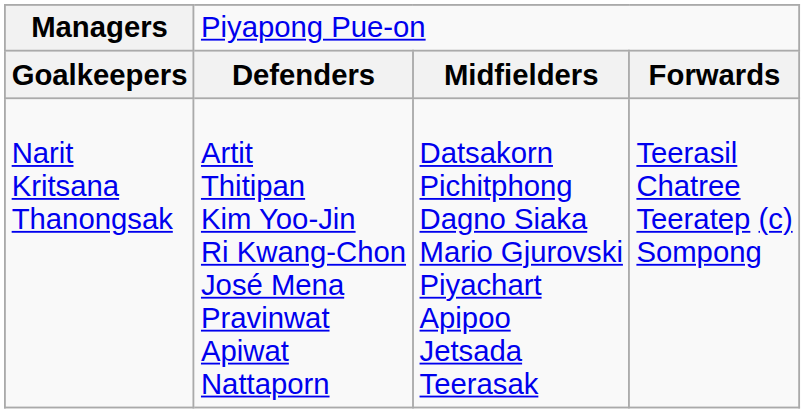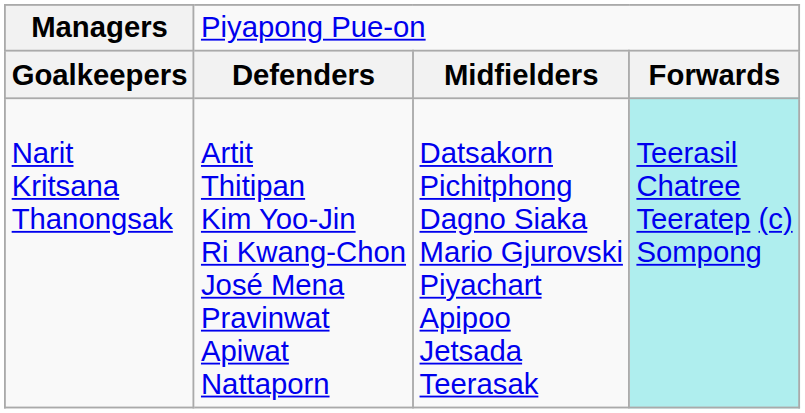(715, 202) no background -> (715, 202) paleturquoise background
